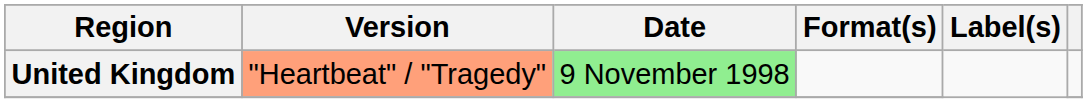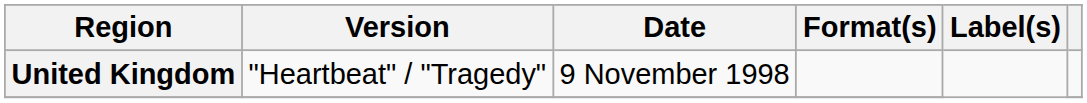(397, 73) lightsalmon background -> (397, 73) no background
(675, 73) lightgreen background -> (675, 73) no background
